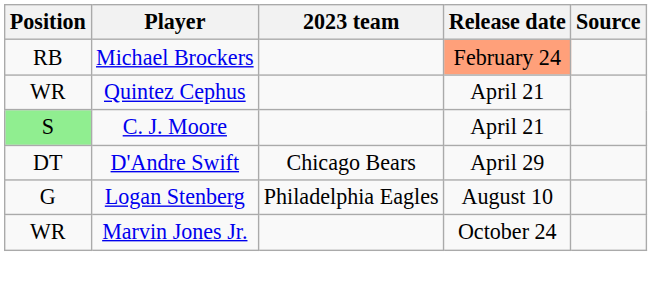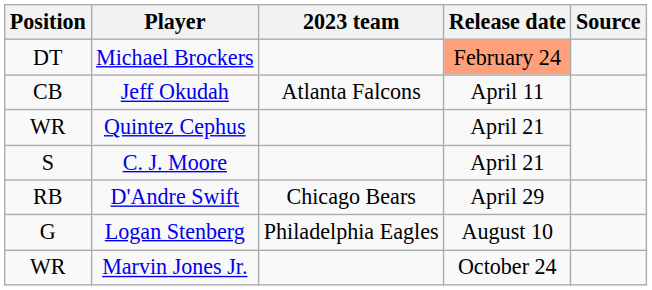(48, 57) RB -> (48, 57) DT
+ row: (175, 92)
(48, 127) lightgreen background -> (48, 162) no background
(48, 162) DT -> (48, 197) RB
